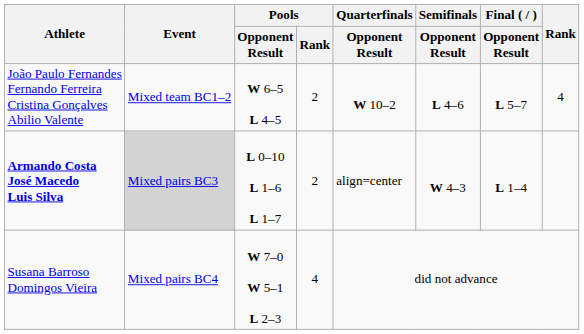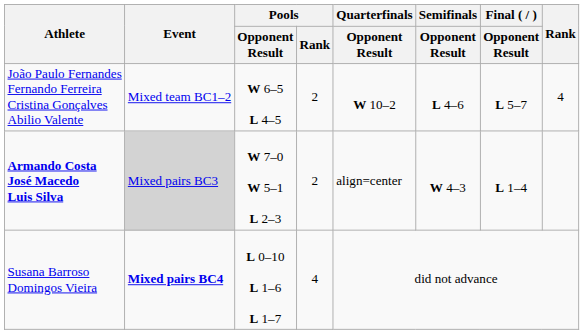(265, 188) L 0–10 L 1–6 L 1–7 -> (265, 188) W 7–0 W 5–1 L 2–3
(173, 280) normal -> (176, 280) bold
(265, 287) W 7–0 W 5–1 L 2–3 -> (265, 287) L 0–10 L 1–6 L 1–7
